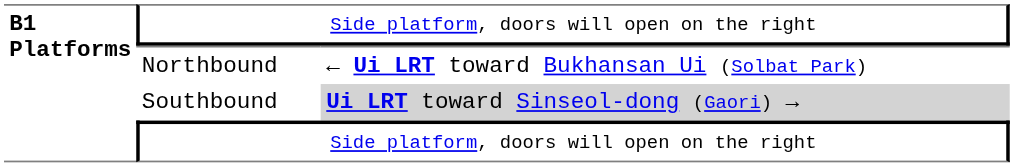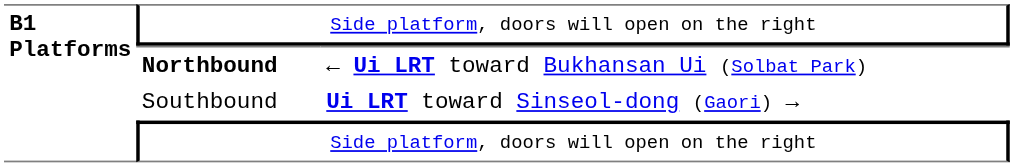(210, 66) normal -> (210, 66) bold
(563, 102) lightgrey background -> (563, 102) no background
